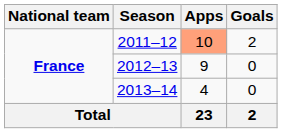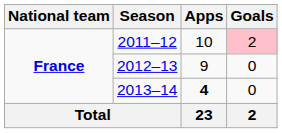(204, 41) lightsalmon background -> (204, 41) no background
(252, 41) no background -> (252, 41) pink background
(204, 90) normal -> (204, 90) bold
